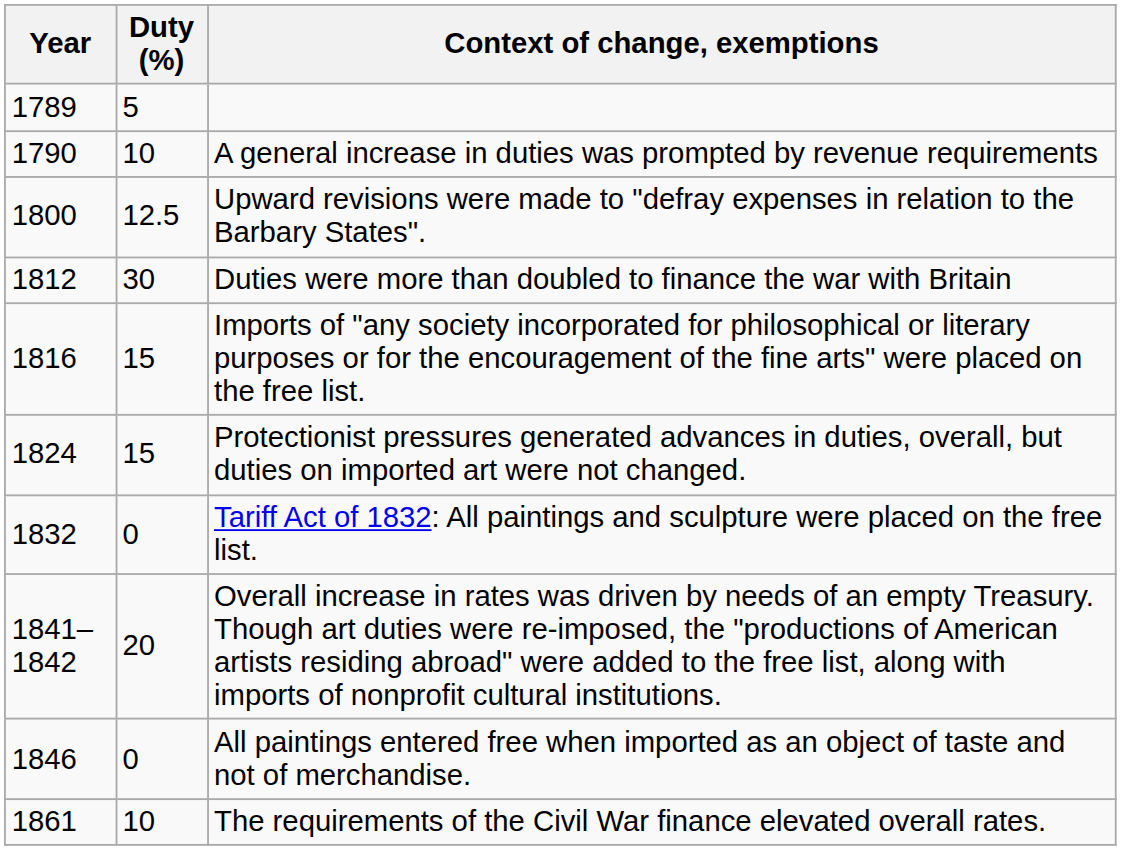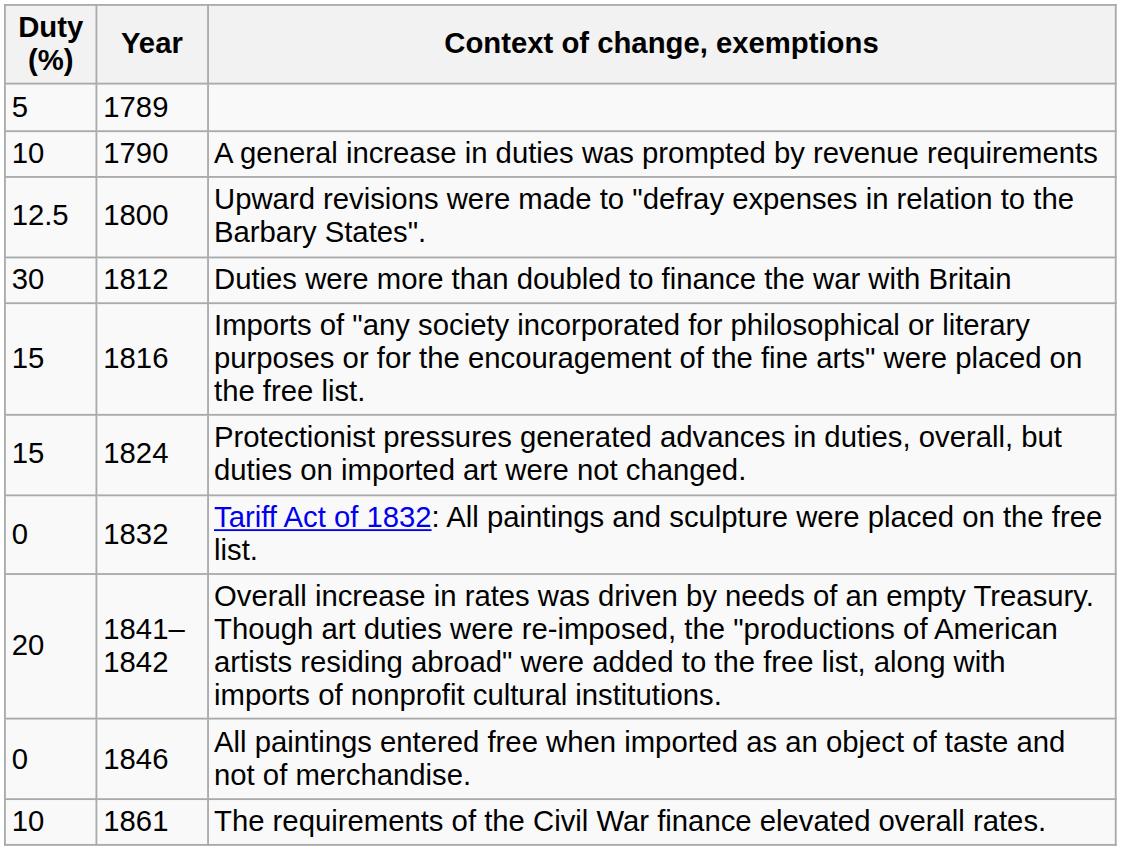columns swapped: (60, 44) <-> (161, 44)
